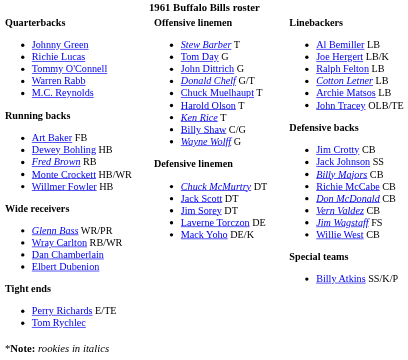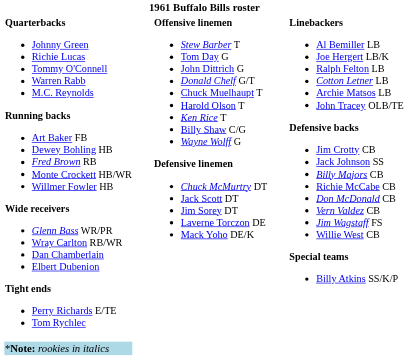(57, 348) no background -> (57, 348) lightblue background
